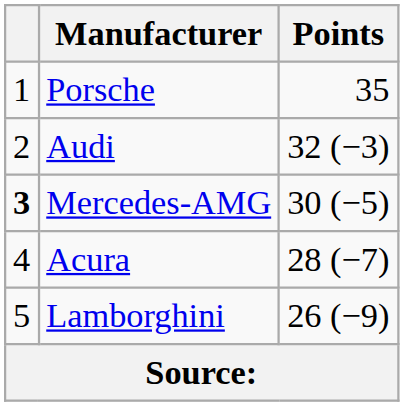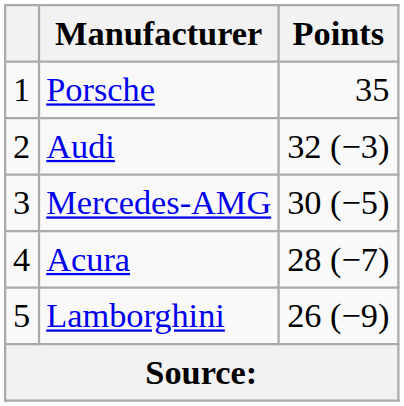(22, 202) bold -> (22, 202) normal
